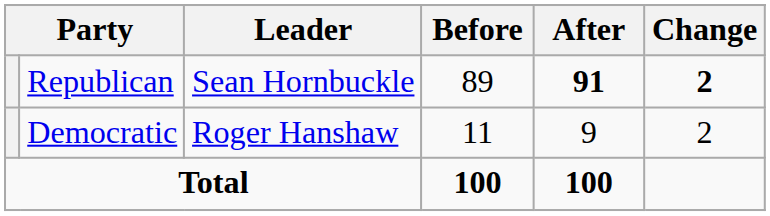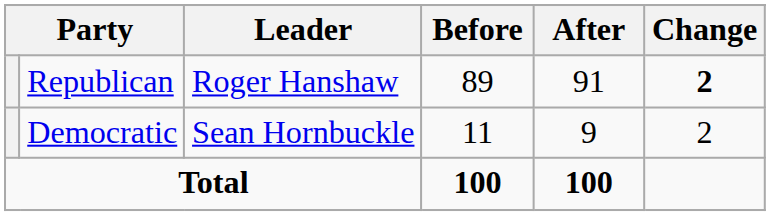(303, 81) Sean Hornbuckle -> (295, 81) Roger Hanshaw
(589, 81) bold -> (589, 81) normal
(295, 132) Roger Hanshaw -> (303, 132) Sean Hornbuckle
